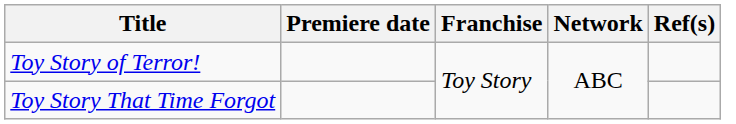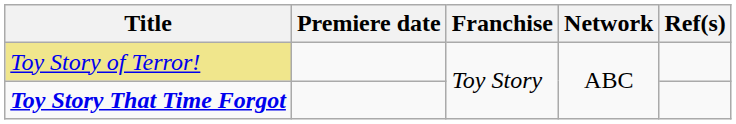(105, 61) no background -> (105, 61) khaki background
(143, 99) normal -> (148, 99) bold
